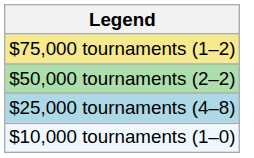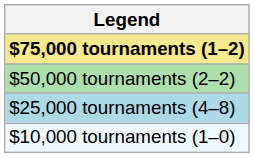(122, 49) normal -> (127, 49) bold
